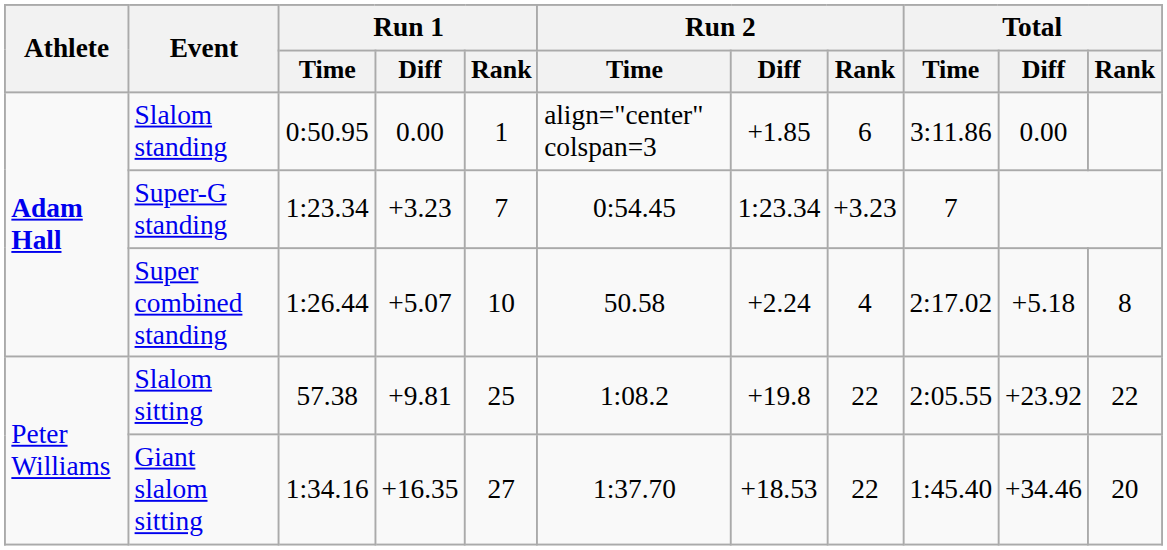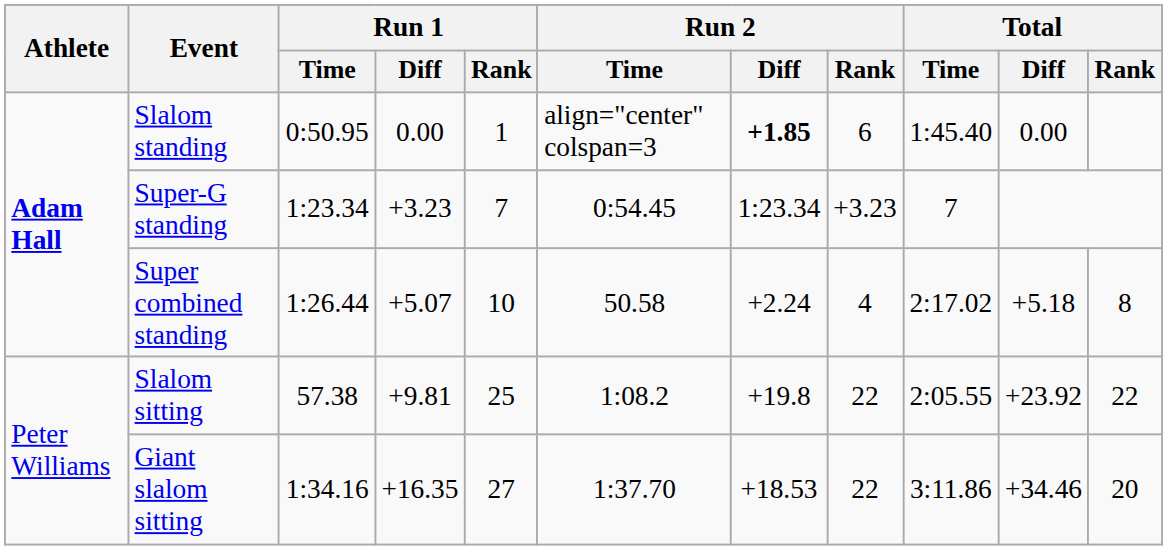(779, 131) normal -> (779, 131) bold
(951, 131) 3:11.86 -> (951, 131) 1:45.40
(951, 489) 1:45.40 -> (951, 489) 3:11.86
